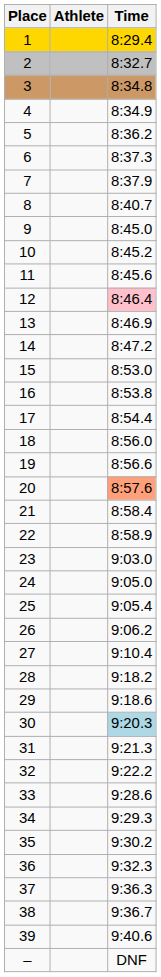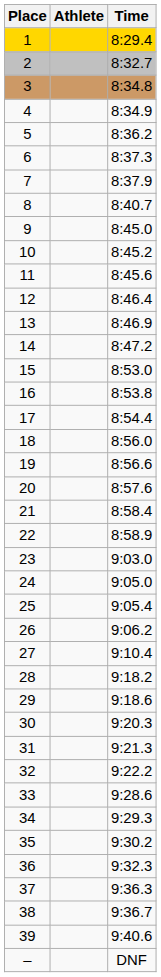(132, 299) pink background -> (132, 299) no background
(132, 488) lightsalmon background -> (132, 488) no background
(132, 724) lightblue background -> (132, 724) no background
